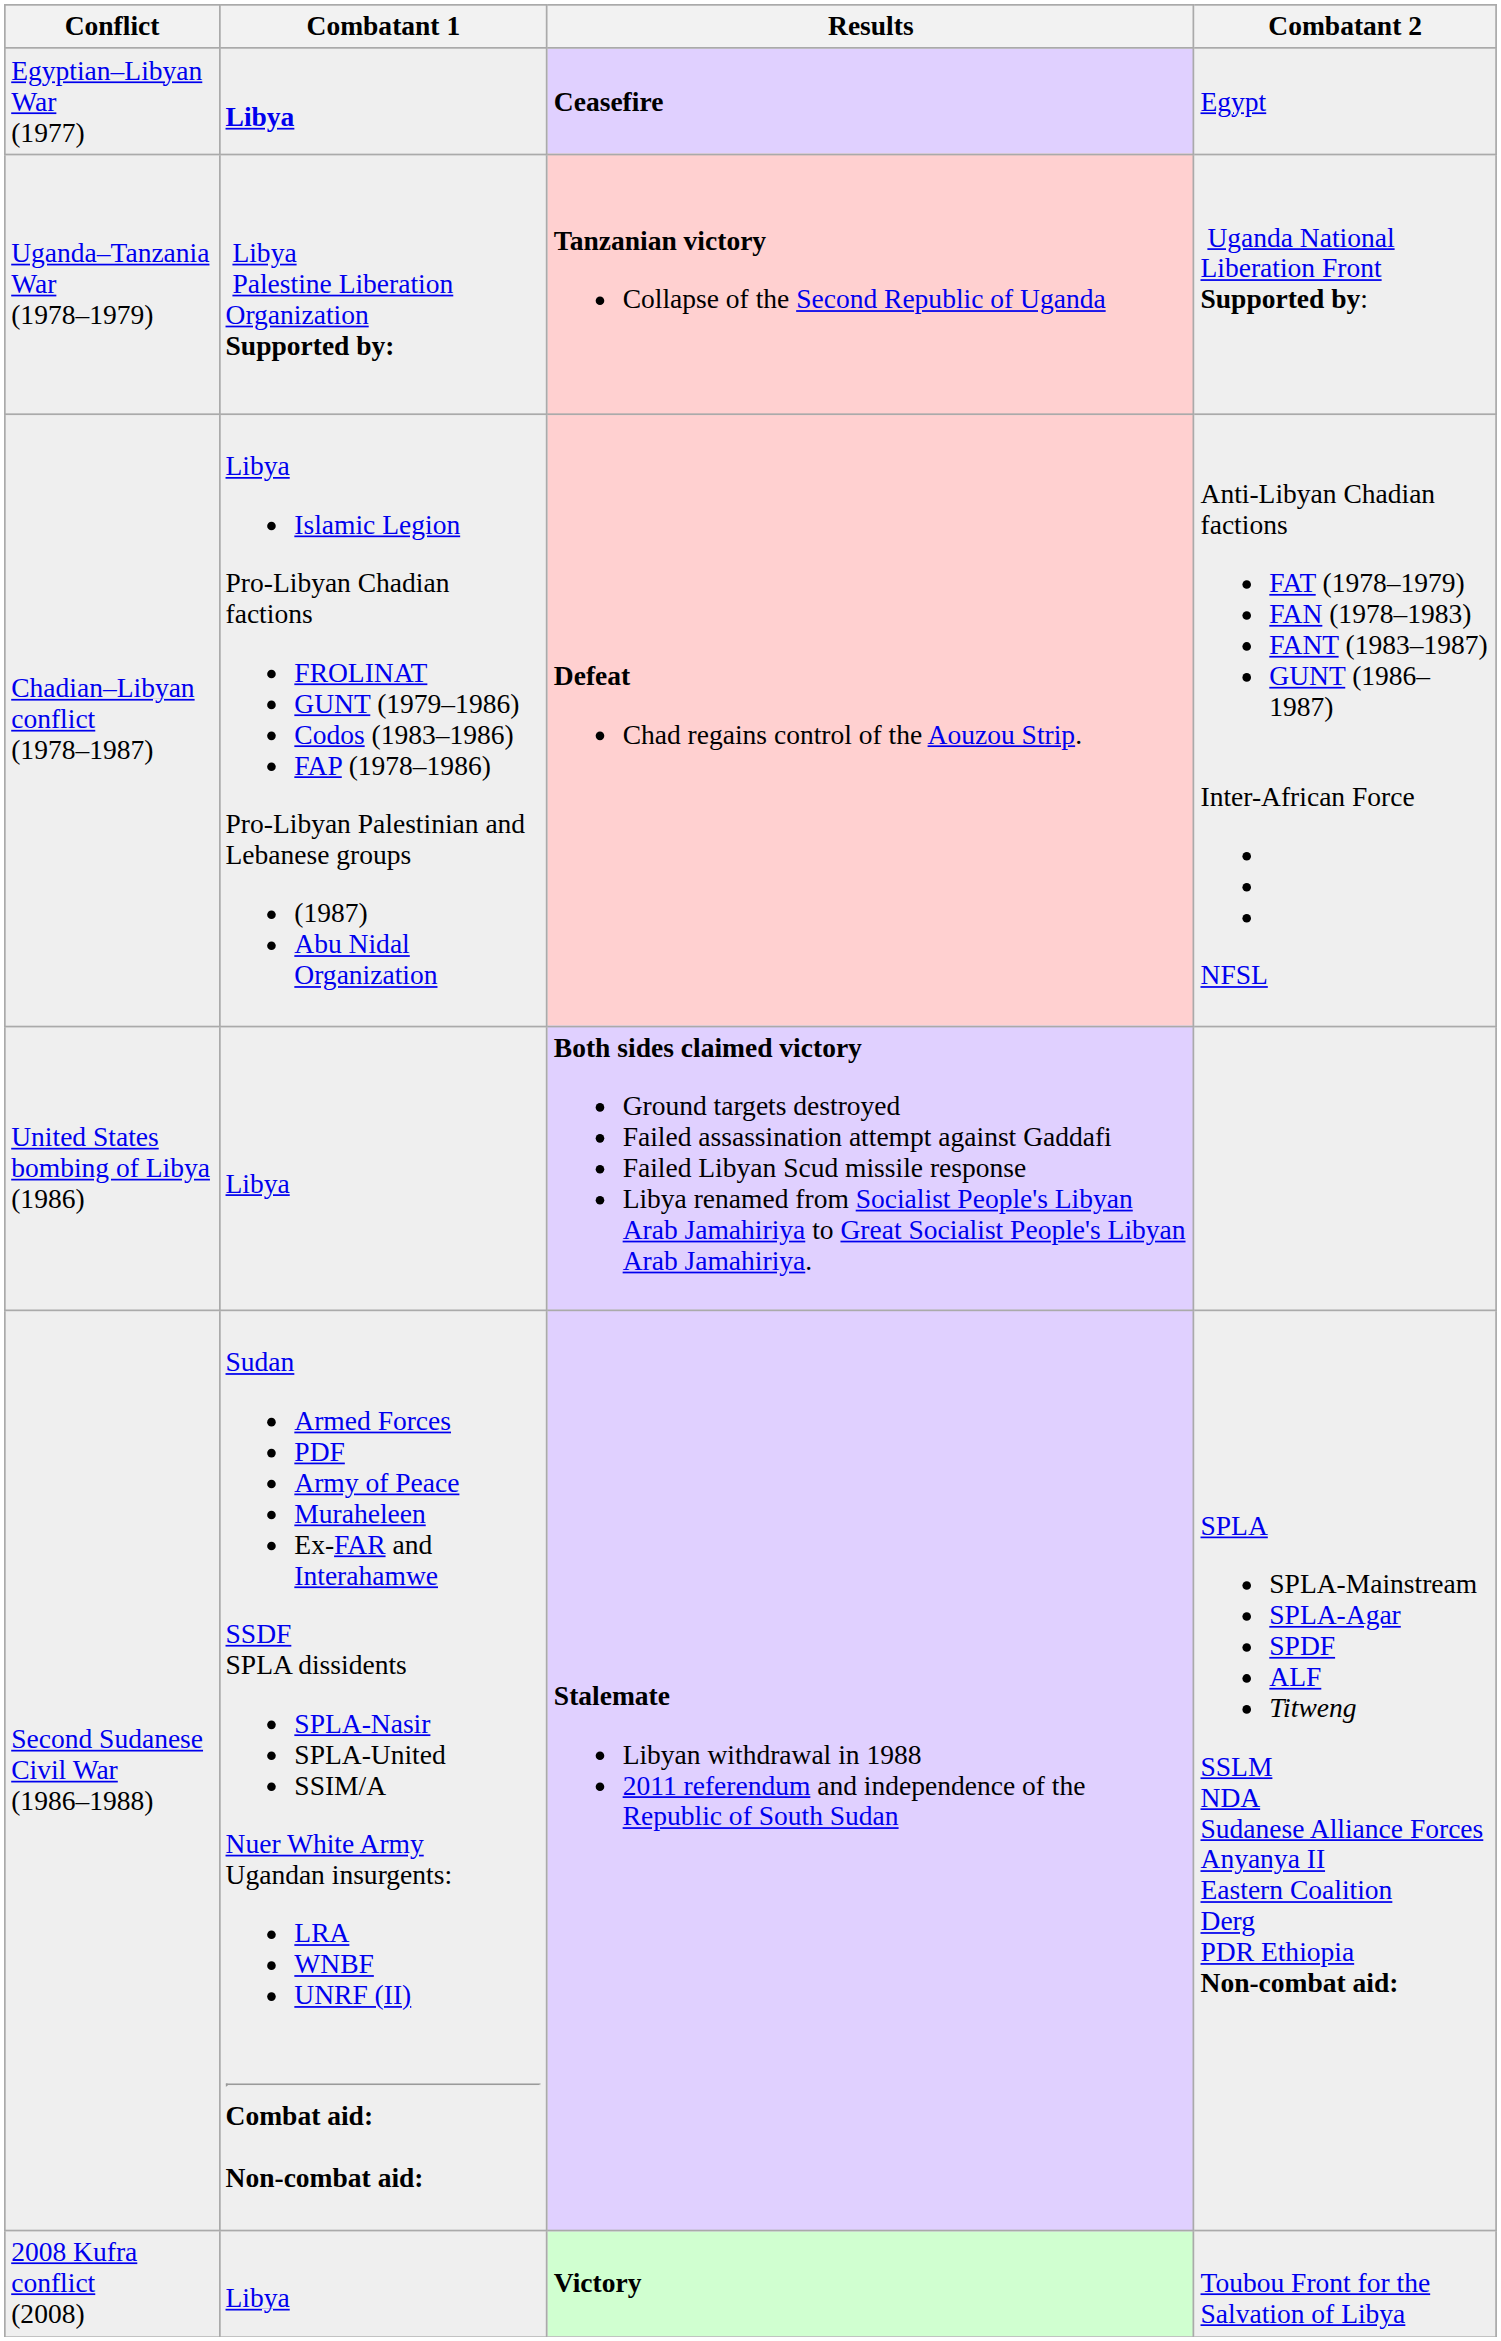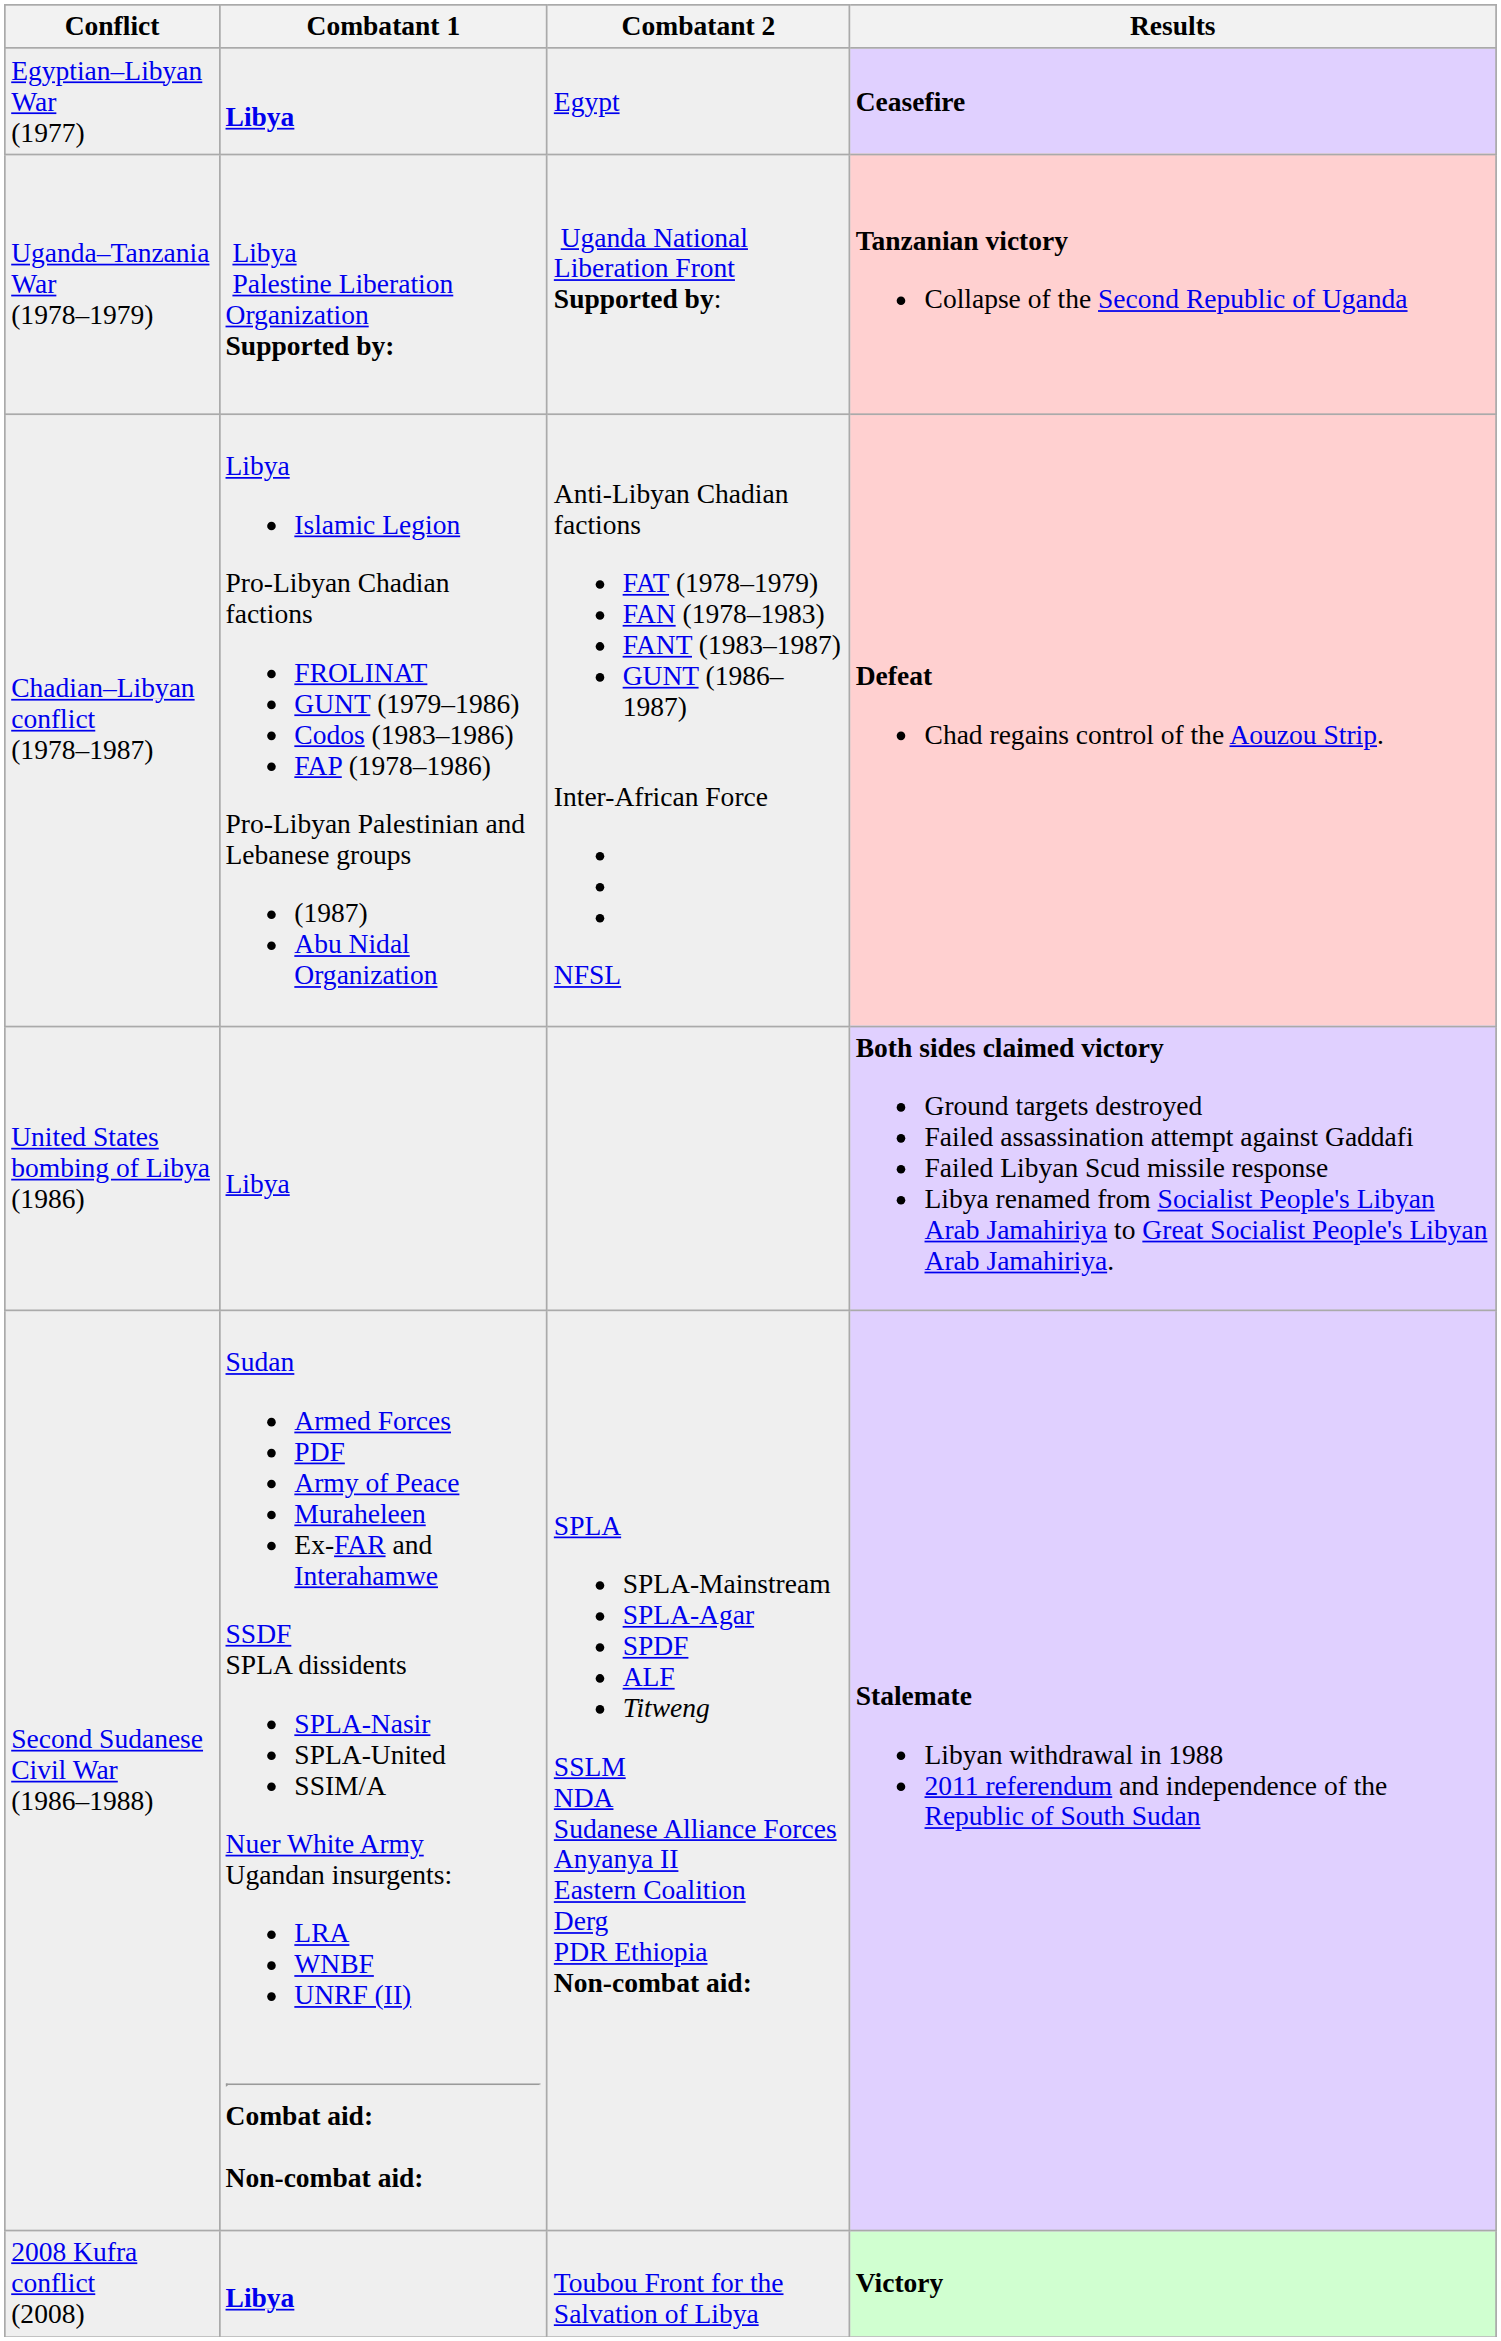columns swapped: (1345, 26) <-> (871, 26)
(258, 2298) normal -> (260, 2298) bold
